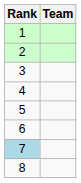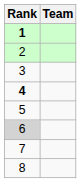(22, 33) normal -> (22, 33) bold
(22, 91) normal -> (22, 91) bold
(22, 129) no background -> (22, 129) lightgrey background
(22, 149) lightblue background -> (22, 149) no background
